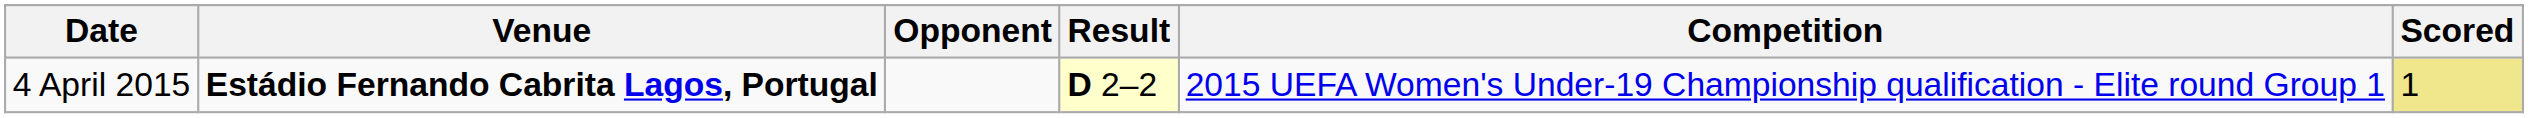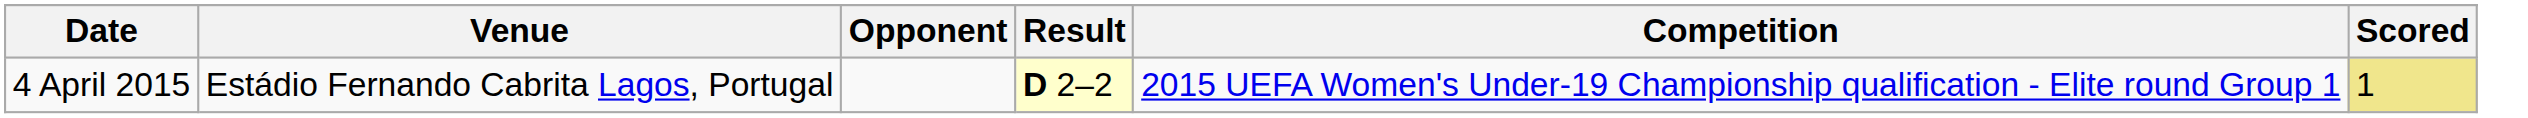(542, 84) bold -> (520, 84) normal
